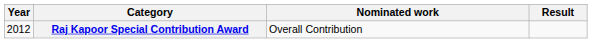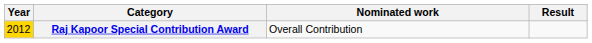(19, 29) no background -> (19, 29) gold background
